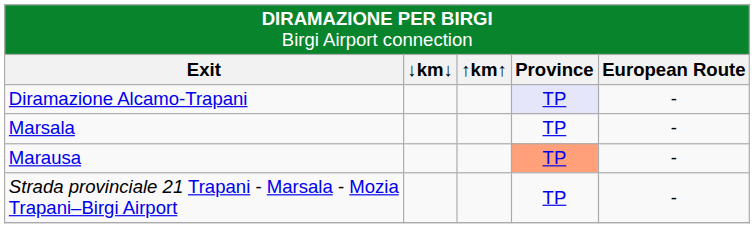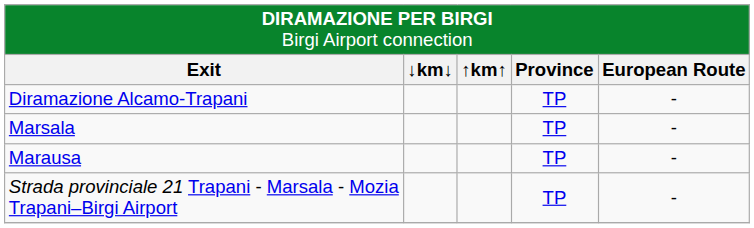(554, 98) lavender background -> (554, 98) no background
(554, 157) lightsalmon background -> (554, 157) no background
